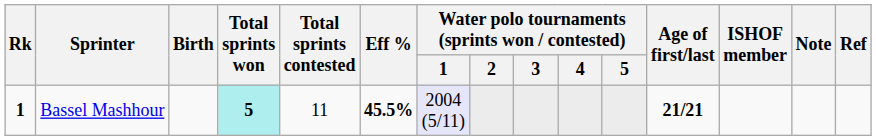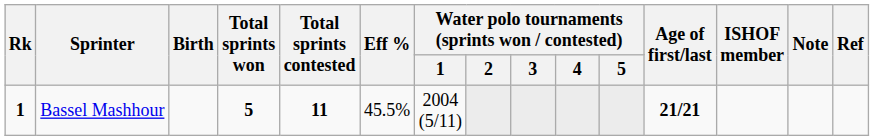(249, 109) paleturquoise background -> (249, 109) no background
(320, 109) normal -> (320, 109) bold
(389, 109) bold -> (387, 109) normal
(443, 109) lavender background -> (440, 109) no background
